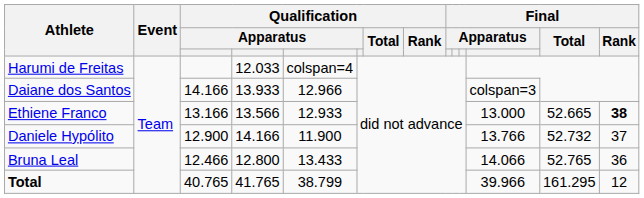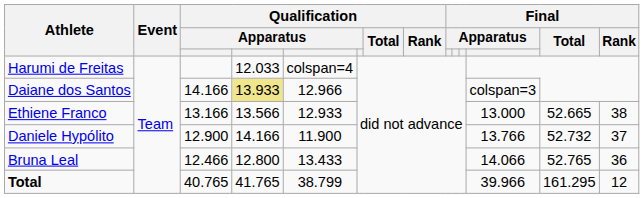(257, 91) no background -> (257, 91) khaki background
(619, 114) bold -> (619, 114) normal
